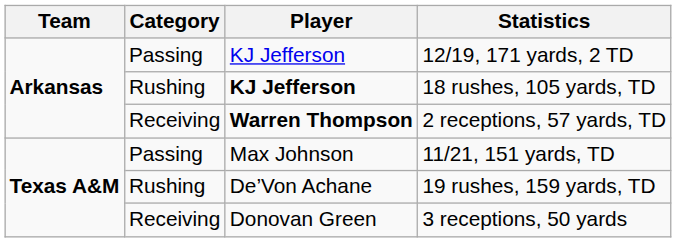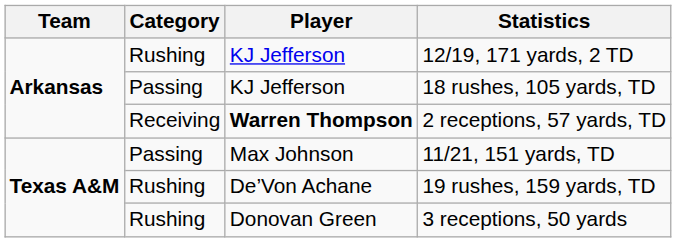(166, 54) Passing -> (167, 54) Rushing
(167, 87) Rushing -> (166, 87) Passing
(293, 87) bold -> (287, 87) normal
(175, 219) Receiving -> (167, 219) Rushing
